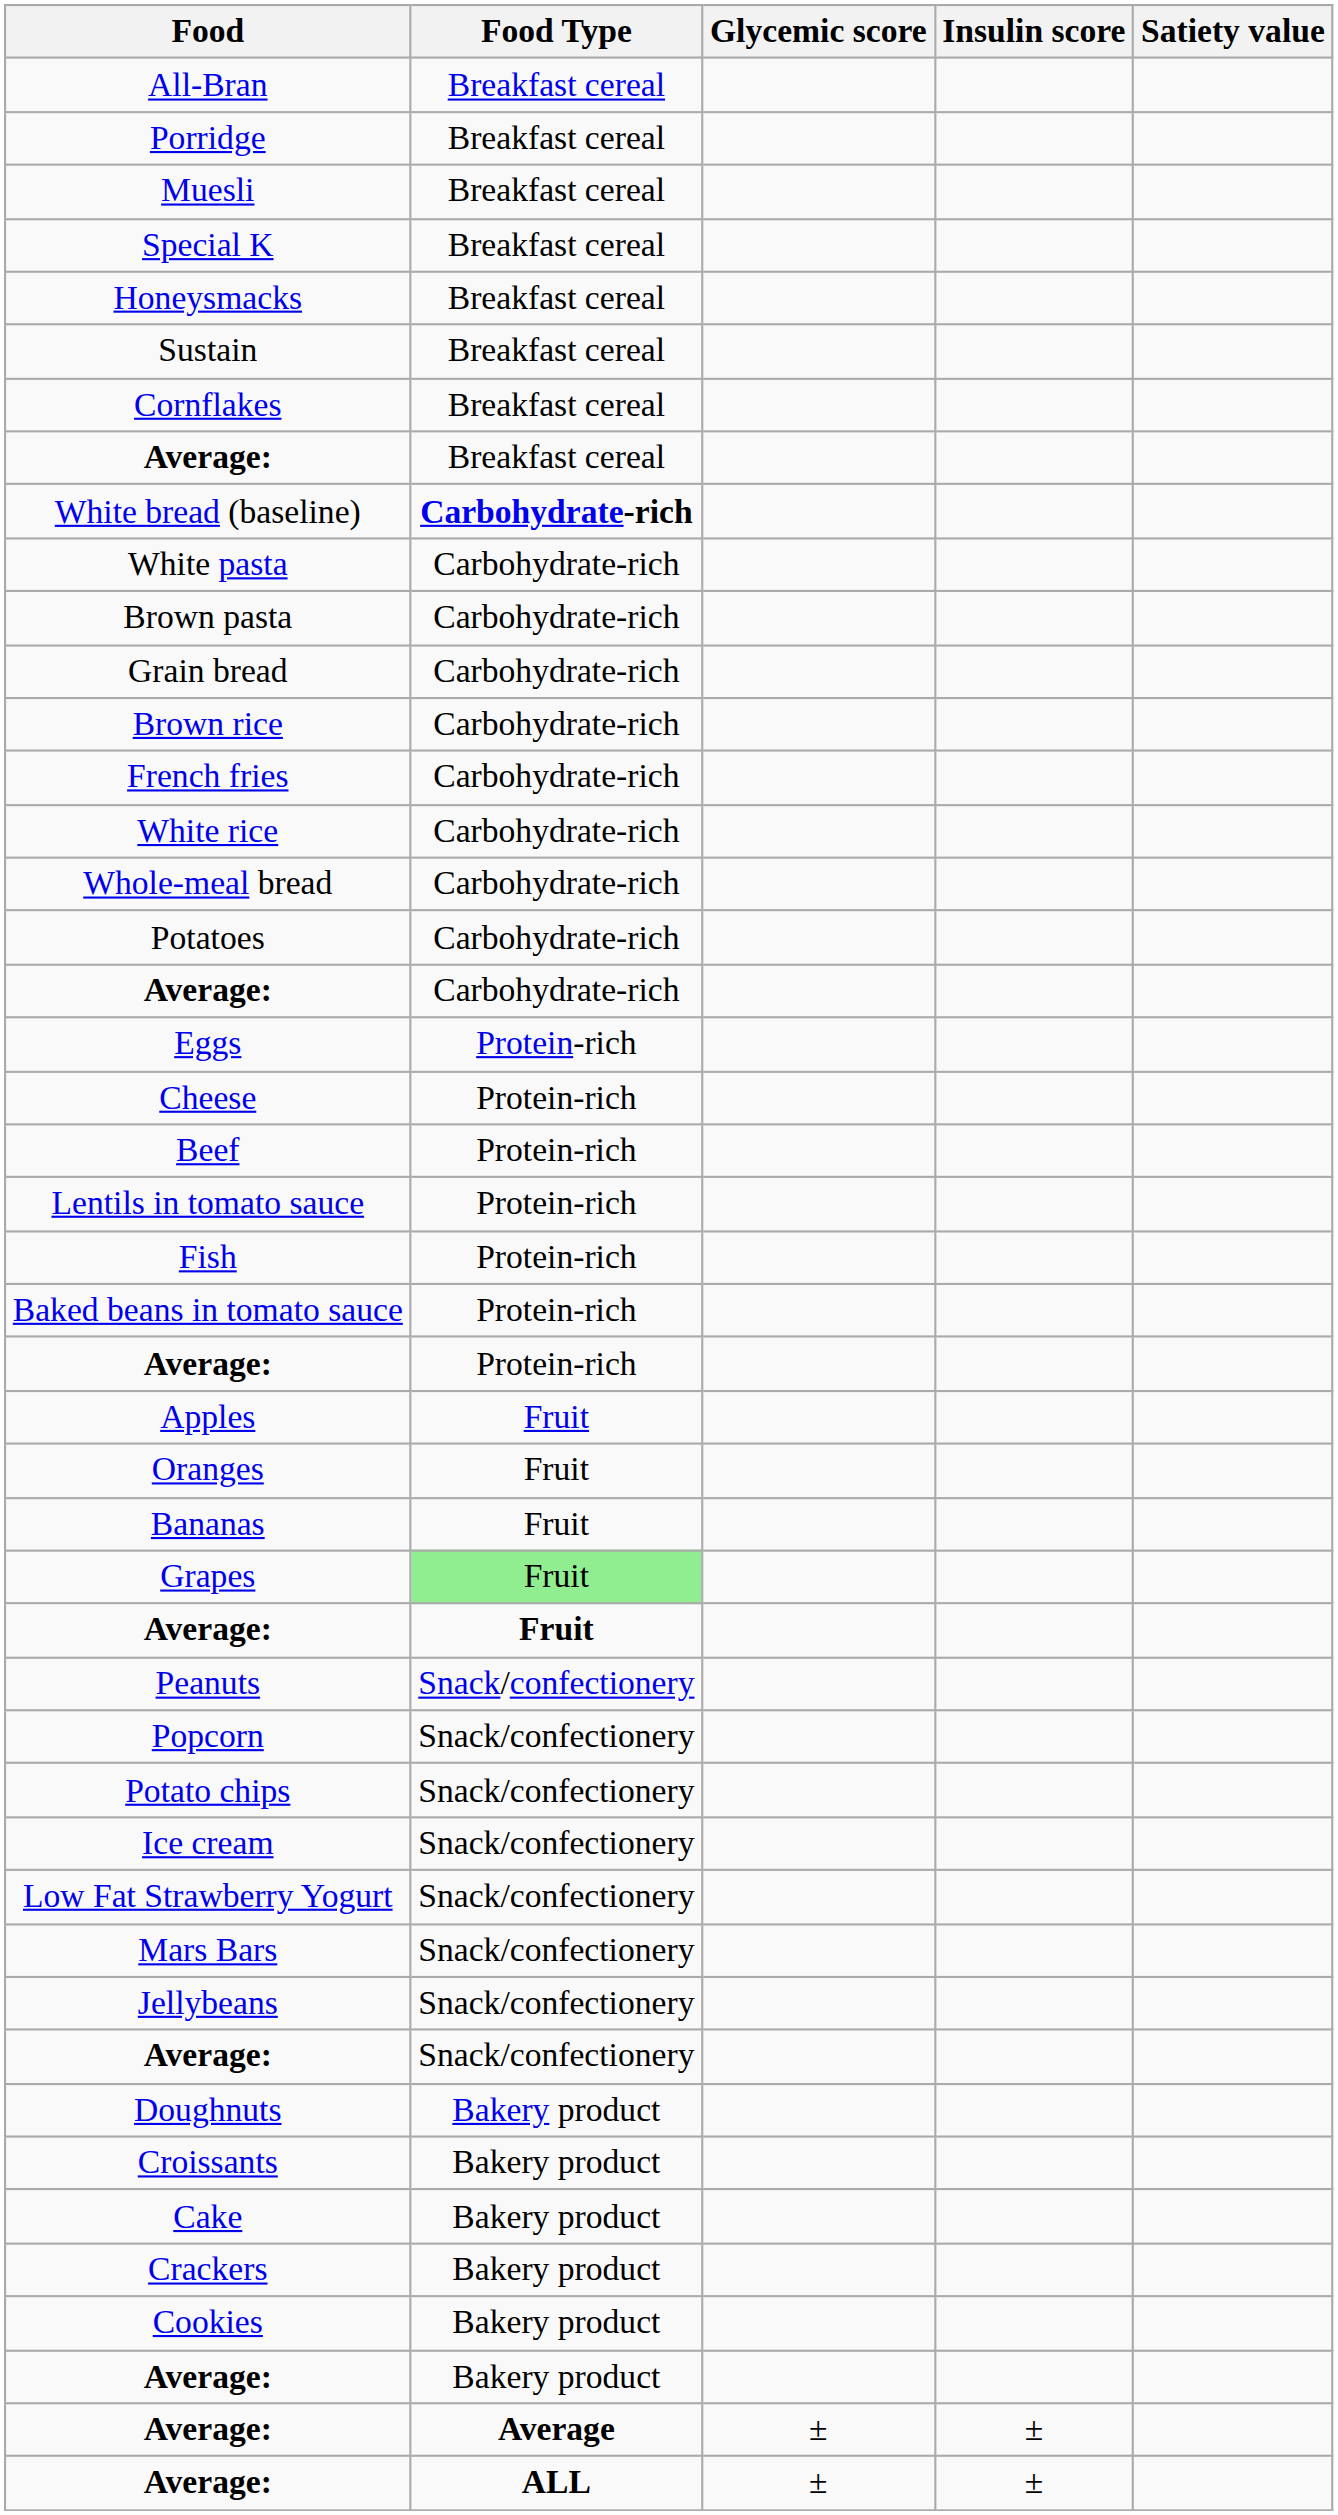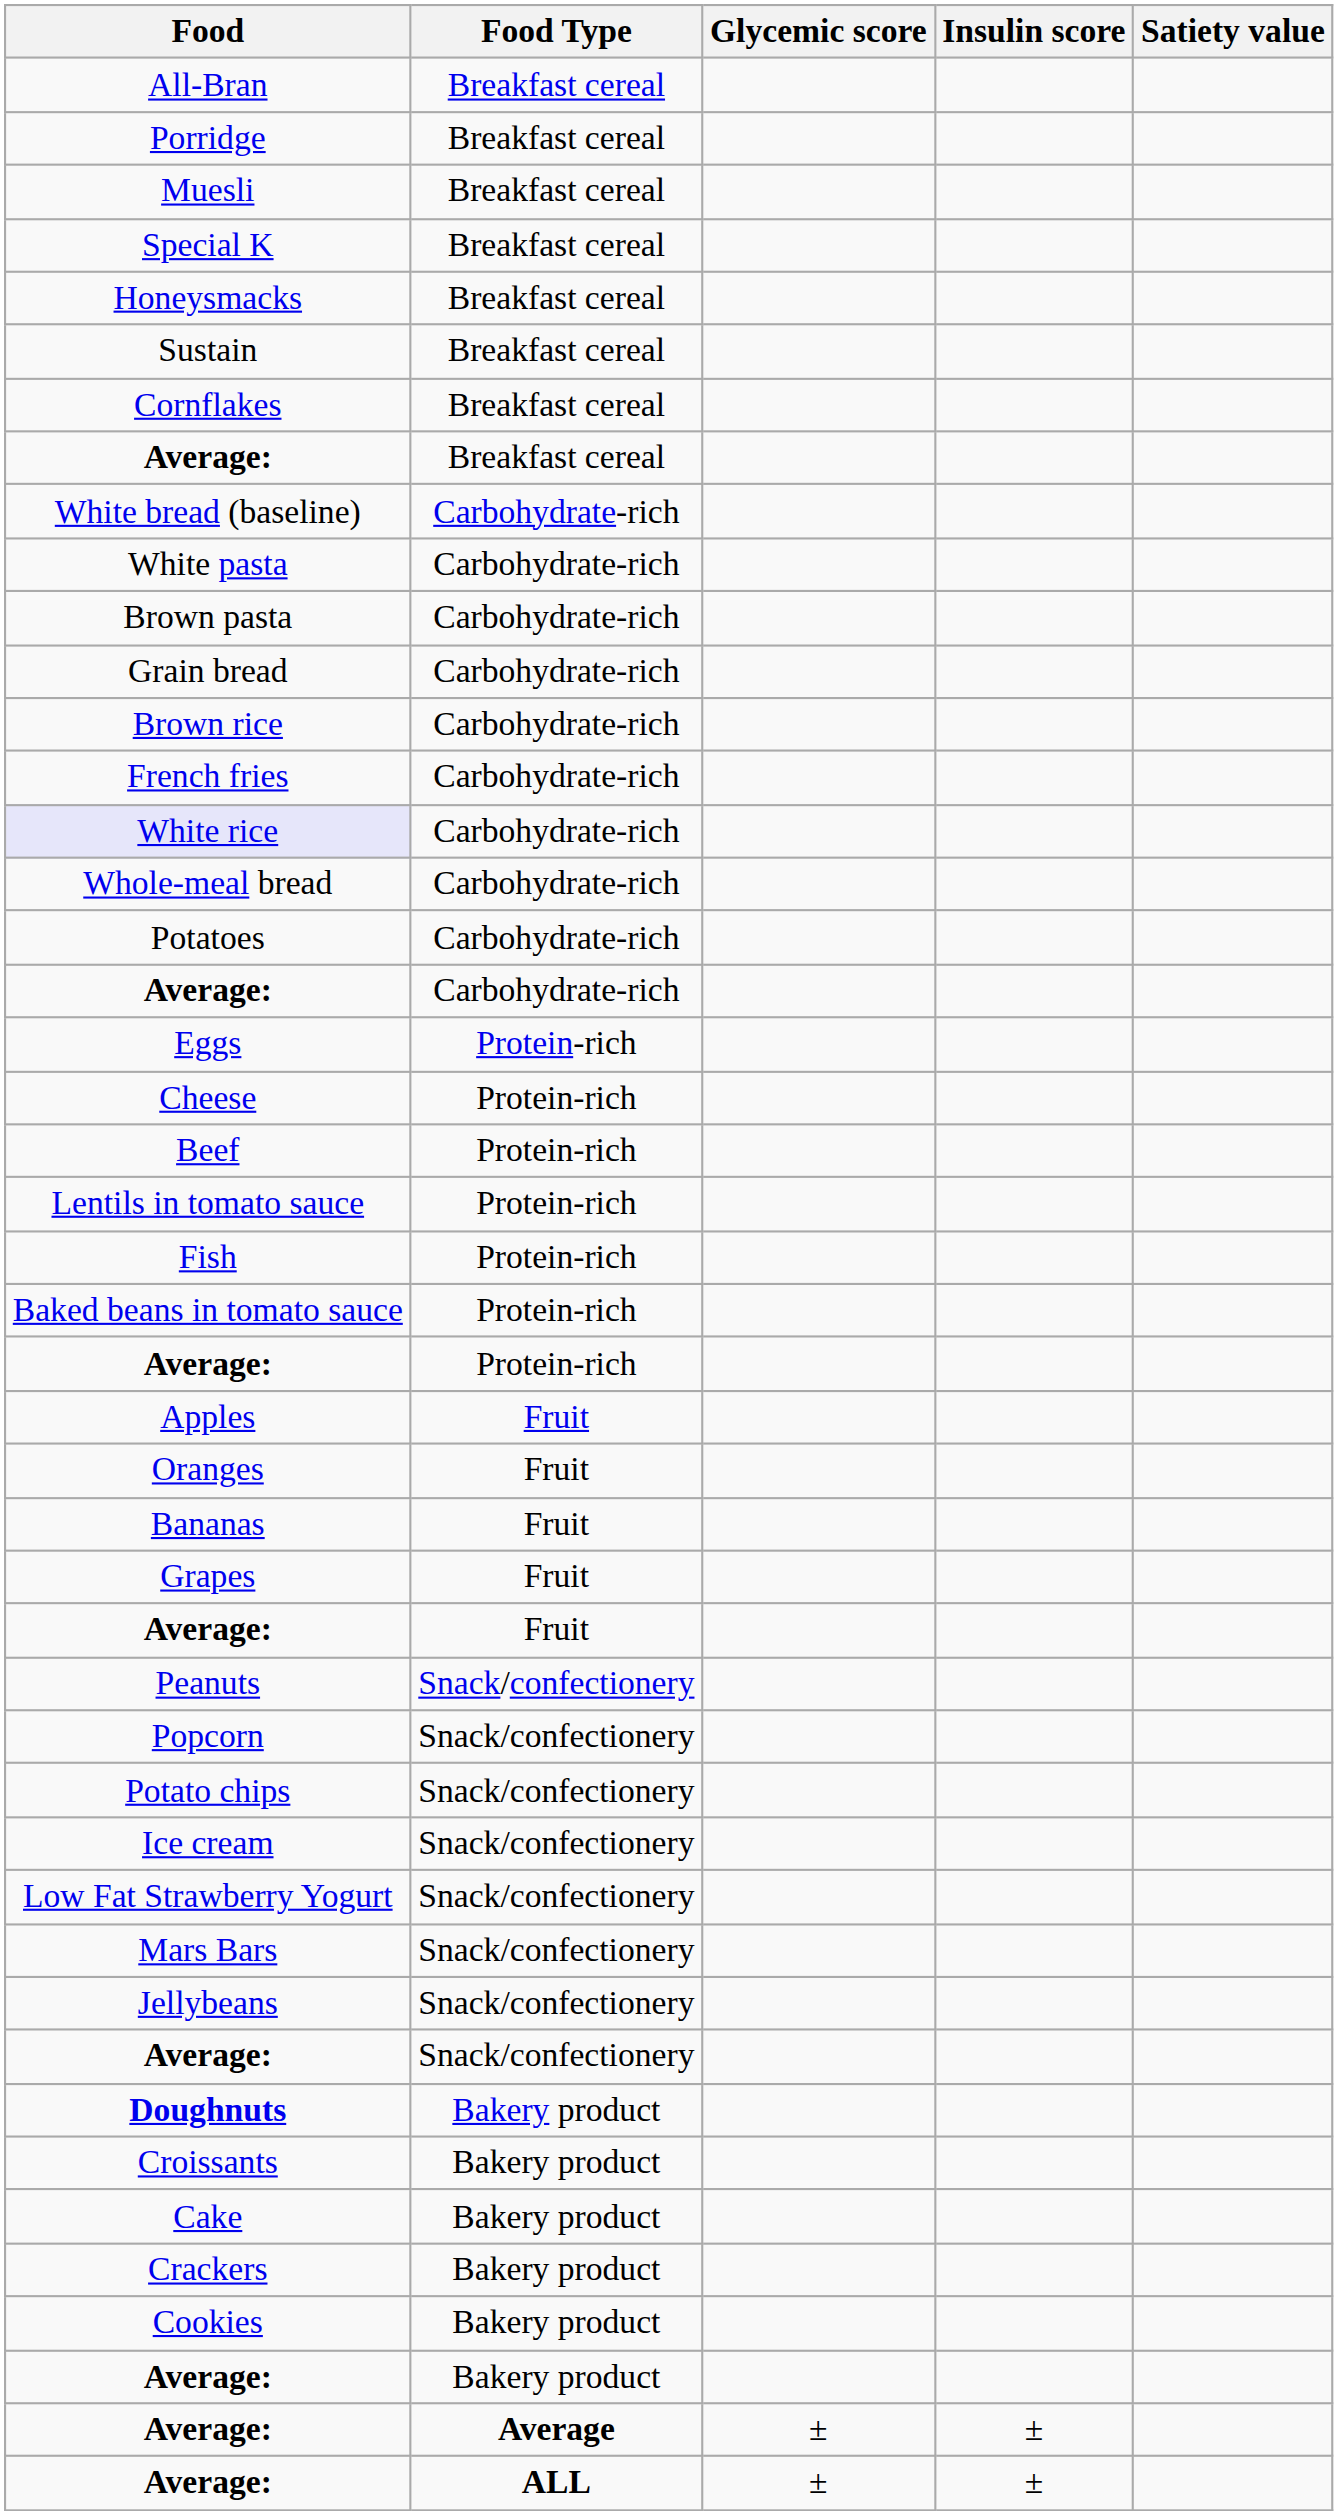(556, 510) bold -> (556, 510) normal
(208, 830) no background -> (208, 830) lavender background
(556, 1576) lightgreen background -> (556, 1576) no background
(556, 1629) bold -> (556, 1629) normal
(208, 2109) normal -> (208, 2109) bold
